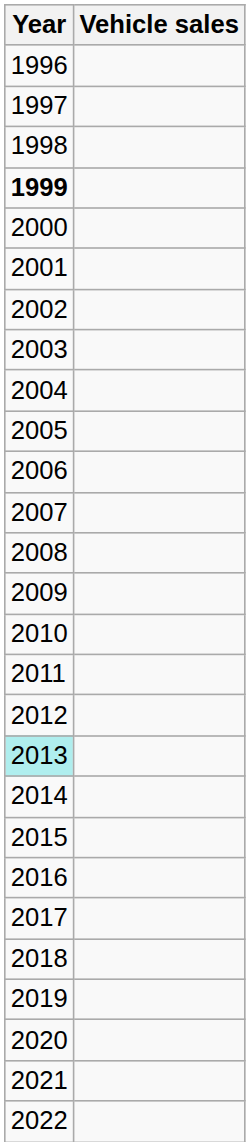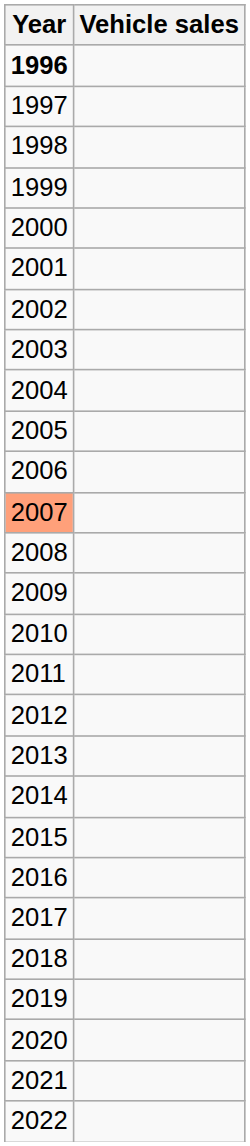(39, 65) normal -> (39, 65) bold
(39, 187) bold -> (39, 187) normal
(39, 512) no background -> (39, 512) lightsalmon background
(39, 755) paleturquoise background -> (39, 755) no background
